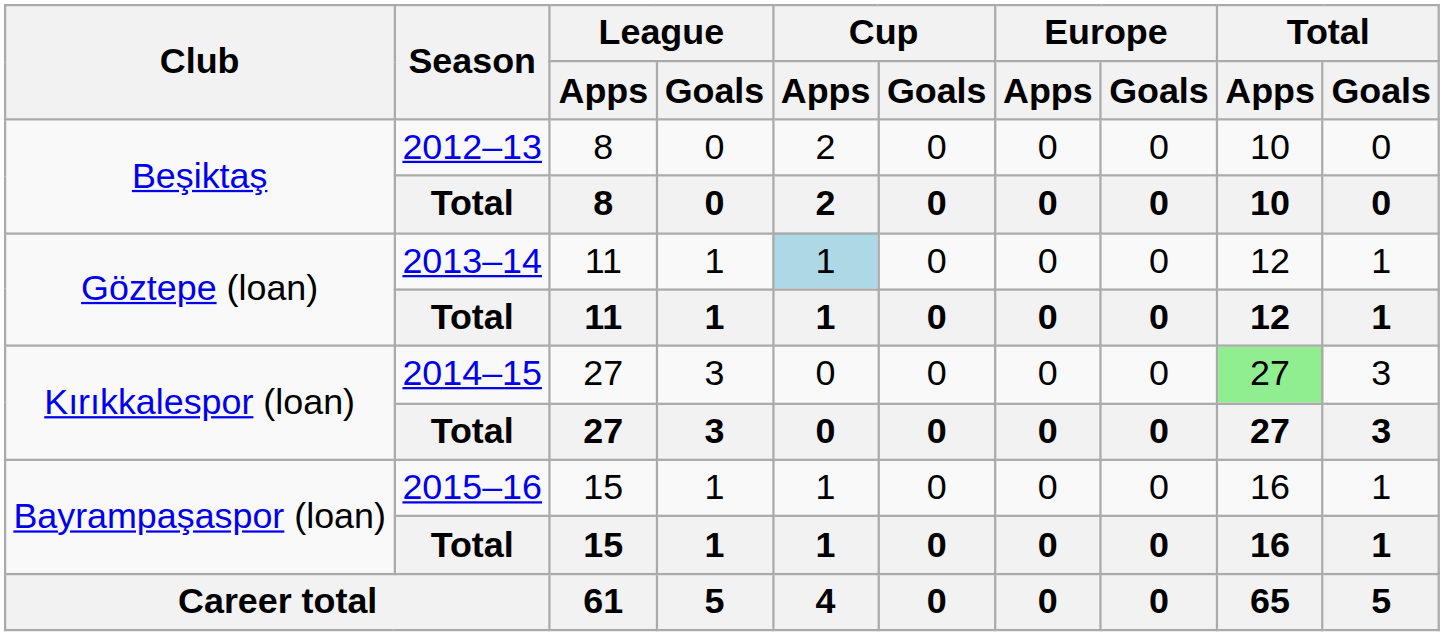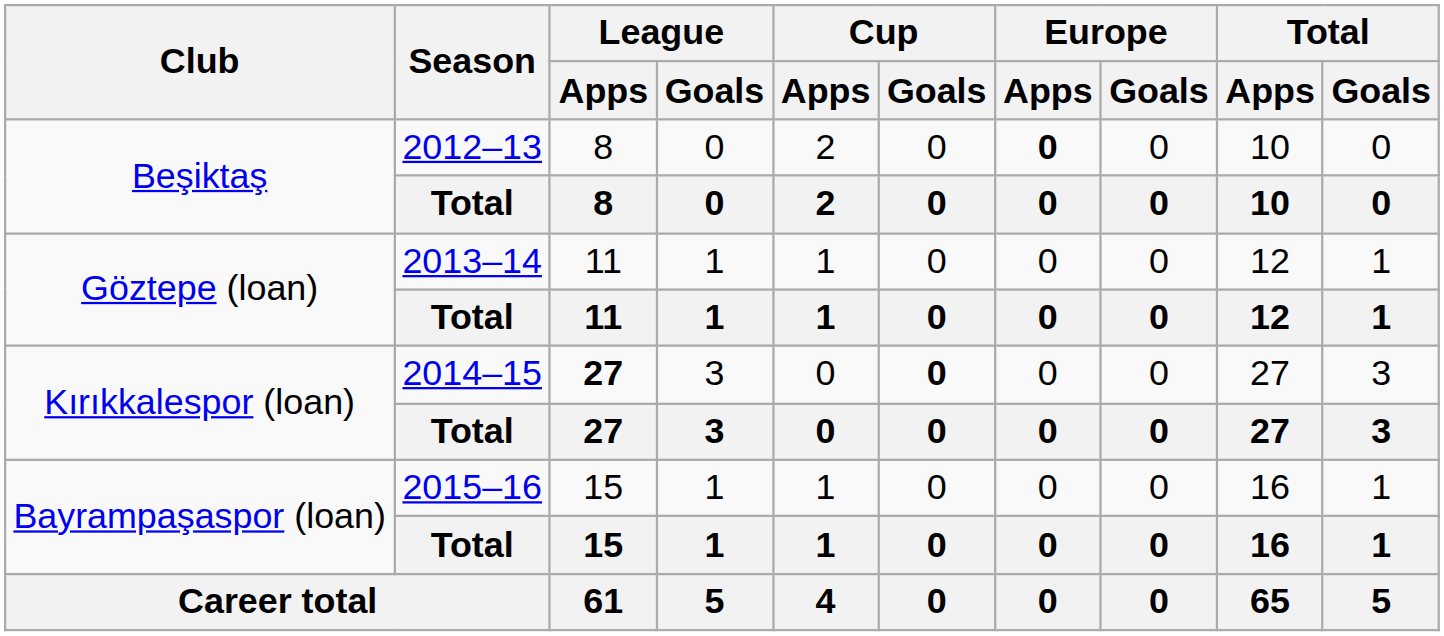(1048, 146) normal -> (1048, 146) bold
(826, 260) lightblue background -> (826, 260) no background
(603, 373) normal -> (603, 373) bold
(937, 373) normal -> (937, 373) bold
(1270, 373) lightgreen background -> (1270, 373) no background
